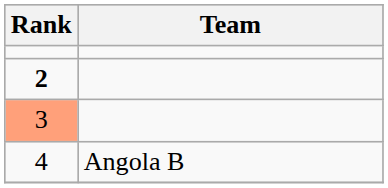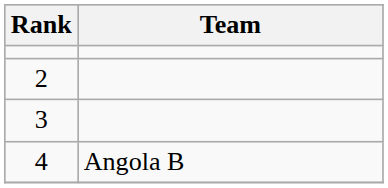(41, 78) bold -> (41, 78) normal
(41, 119) lightsalmon background -> (41, 119) no background
